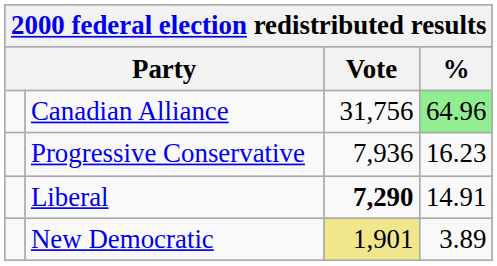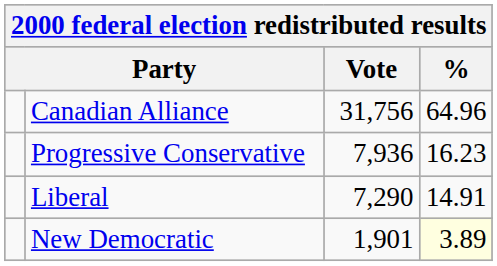(456, 111) lightgreen background -> (456, 111) no background
(383, 196) bold -> (383, 196) normal
(383, 238) khaki background -> (383, 238) no background
(463, 238) no background -> (463, 238) lightyellow background
